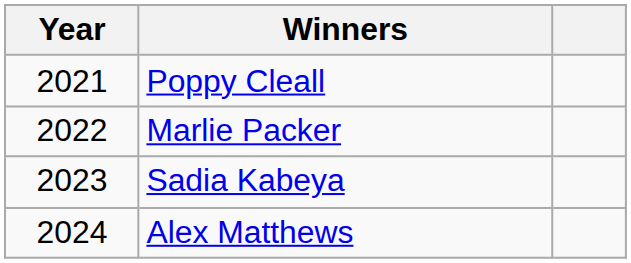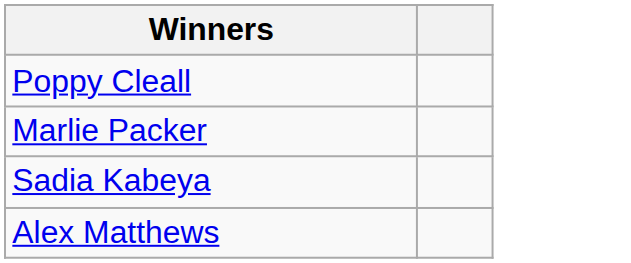- column: (72, 29)
